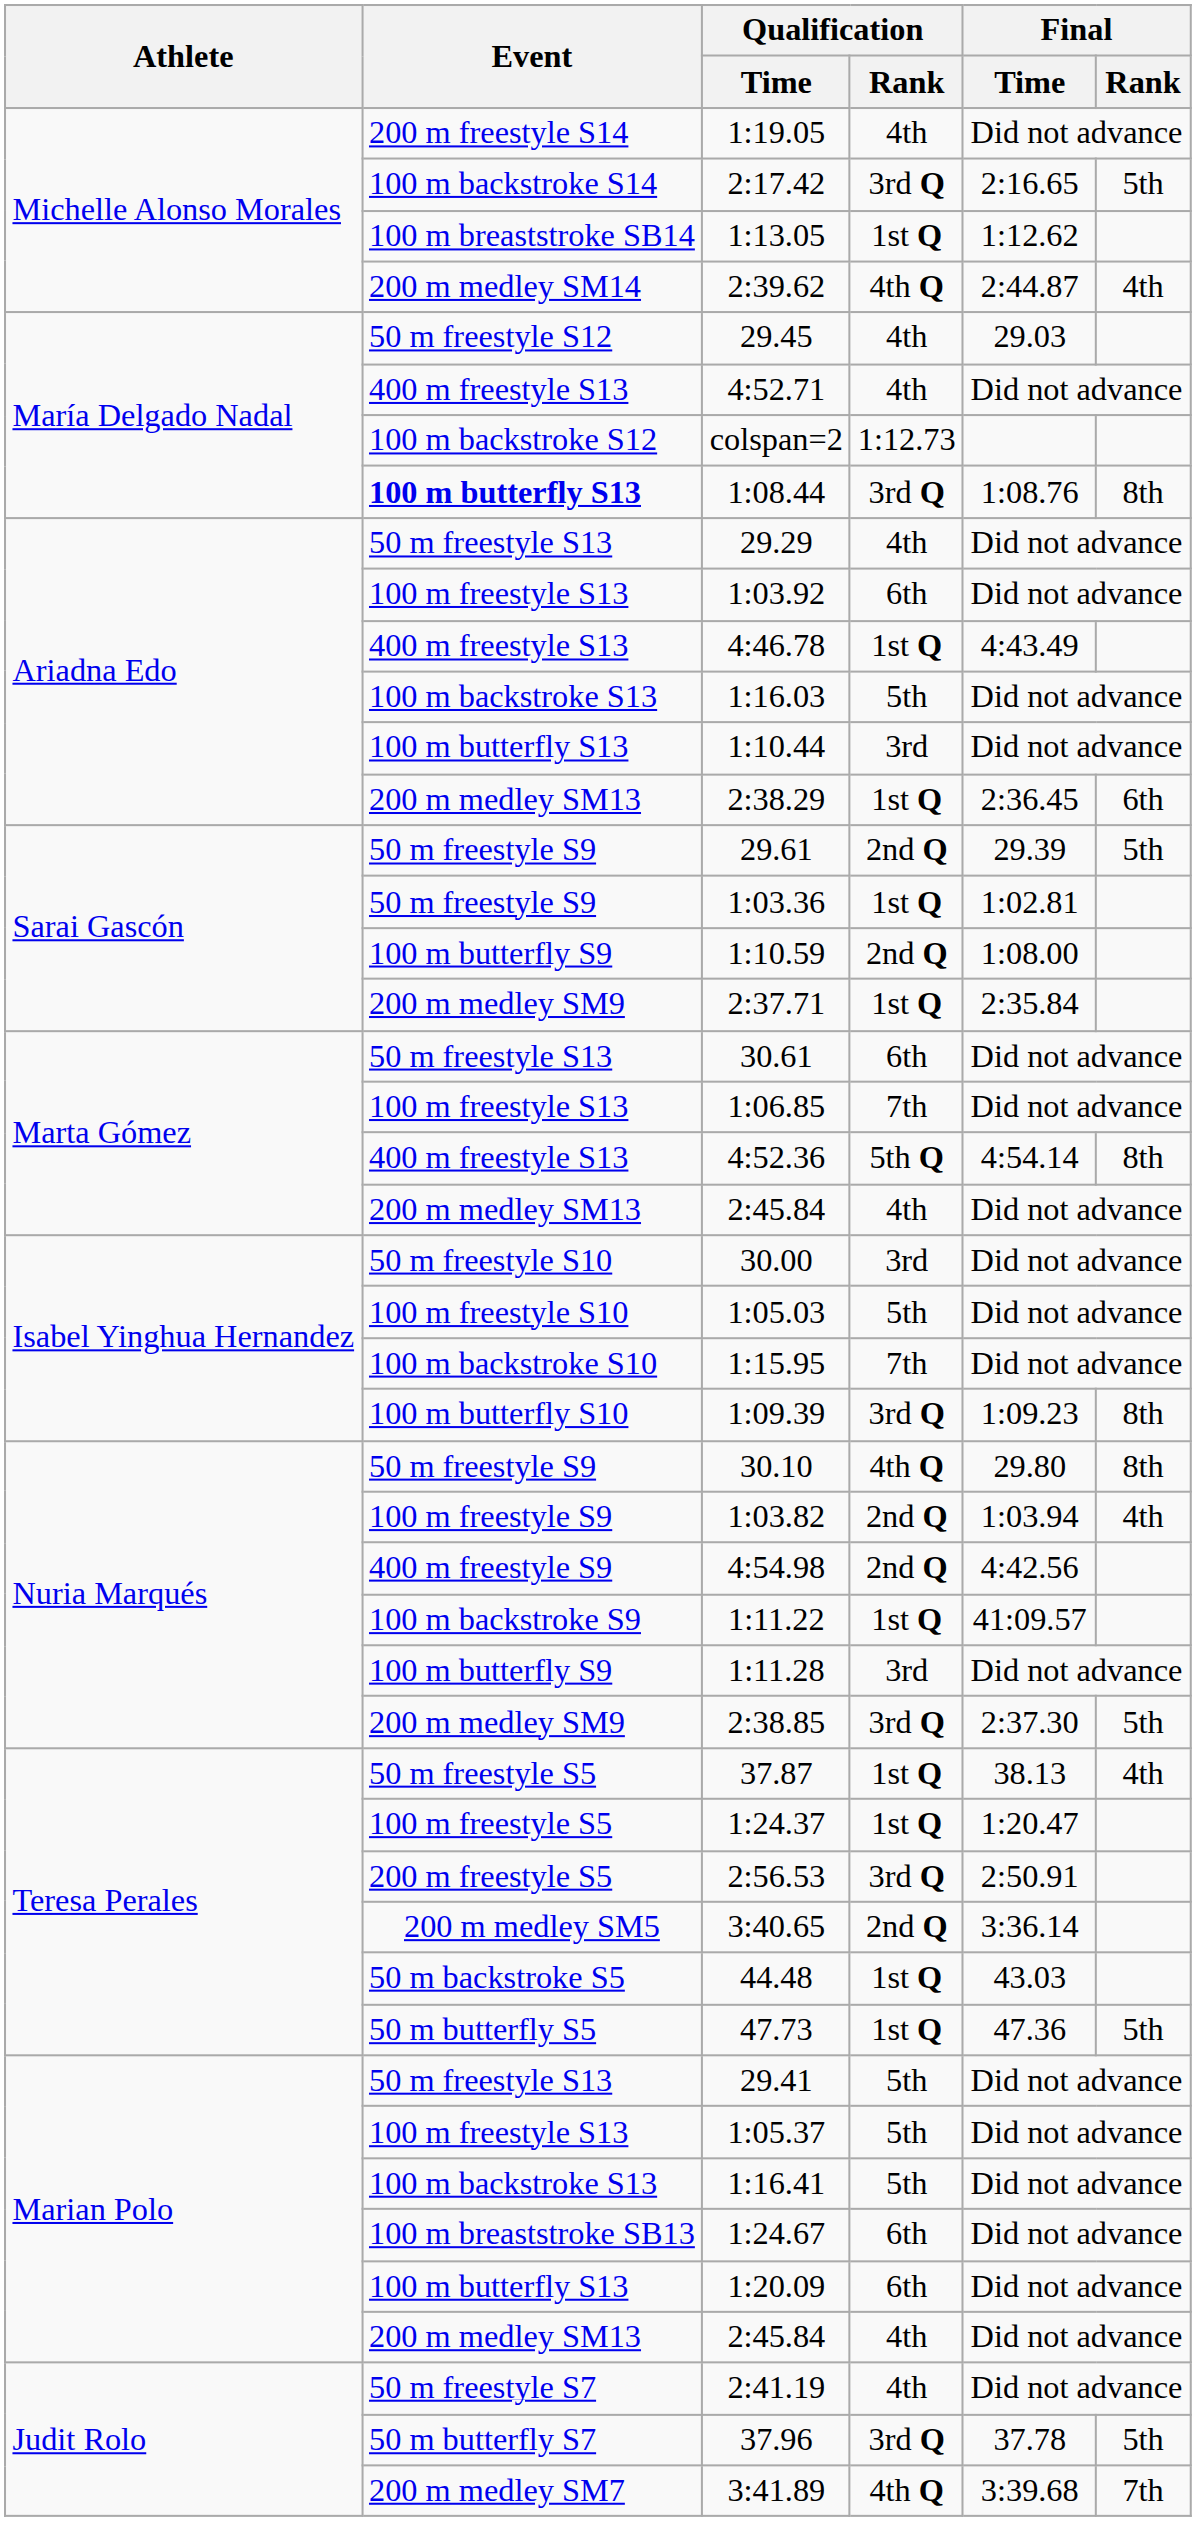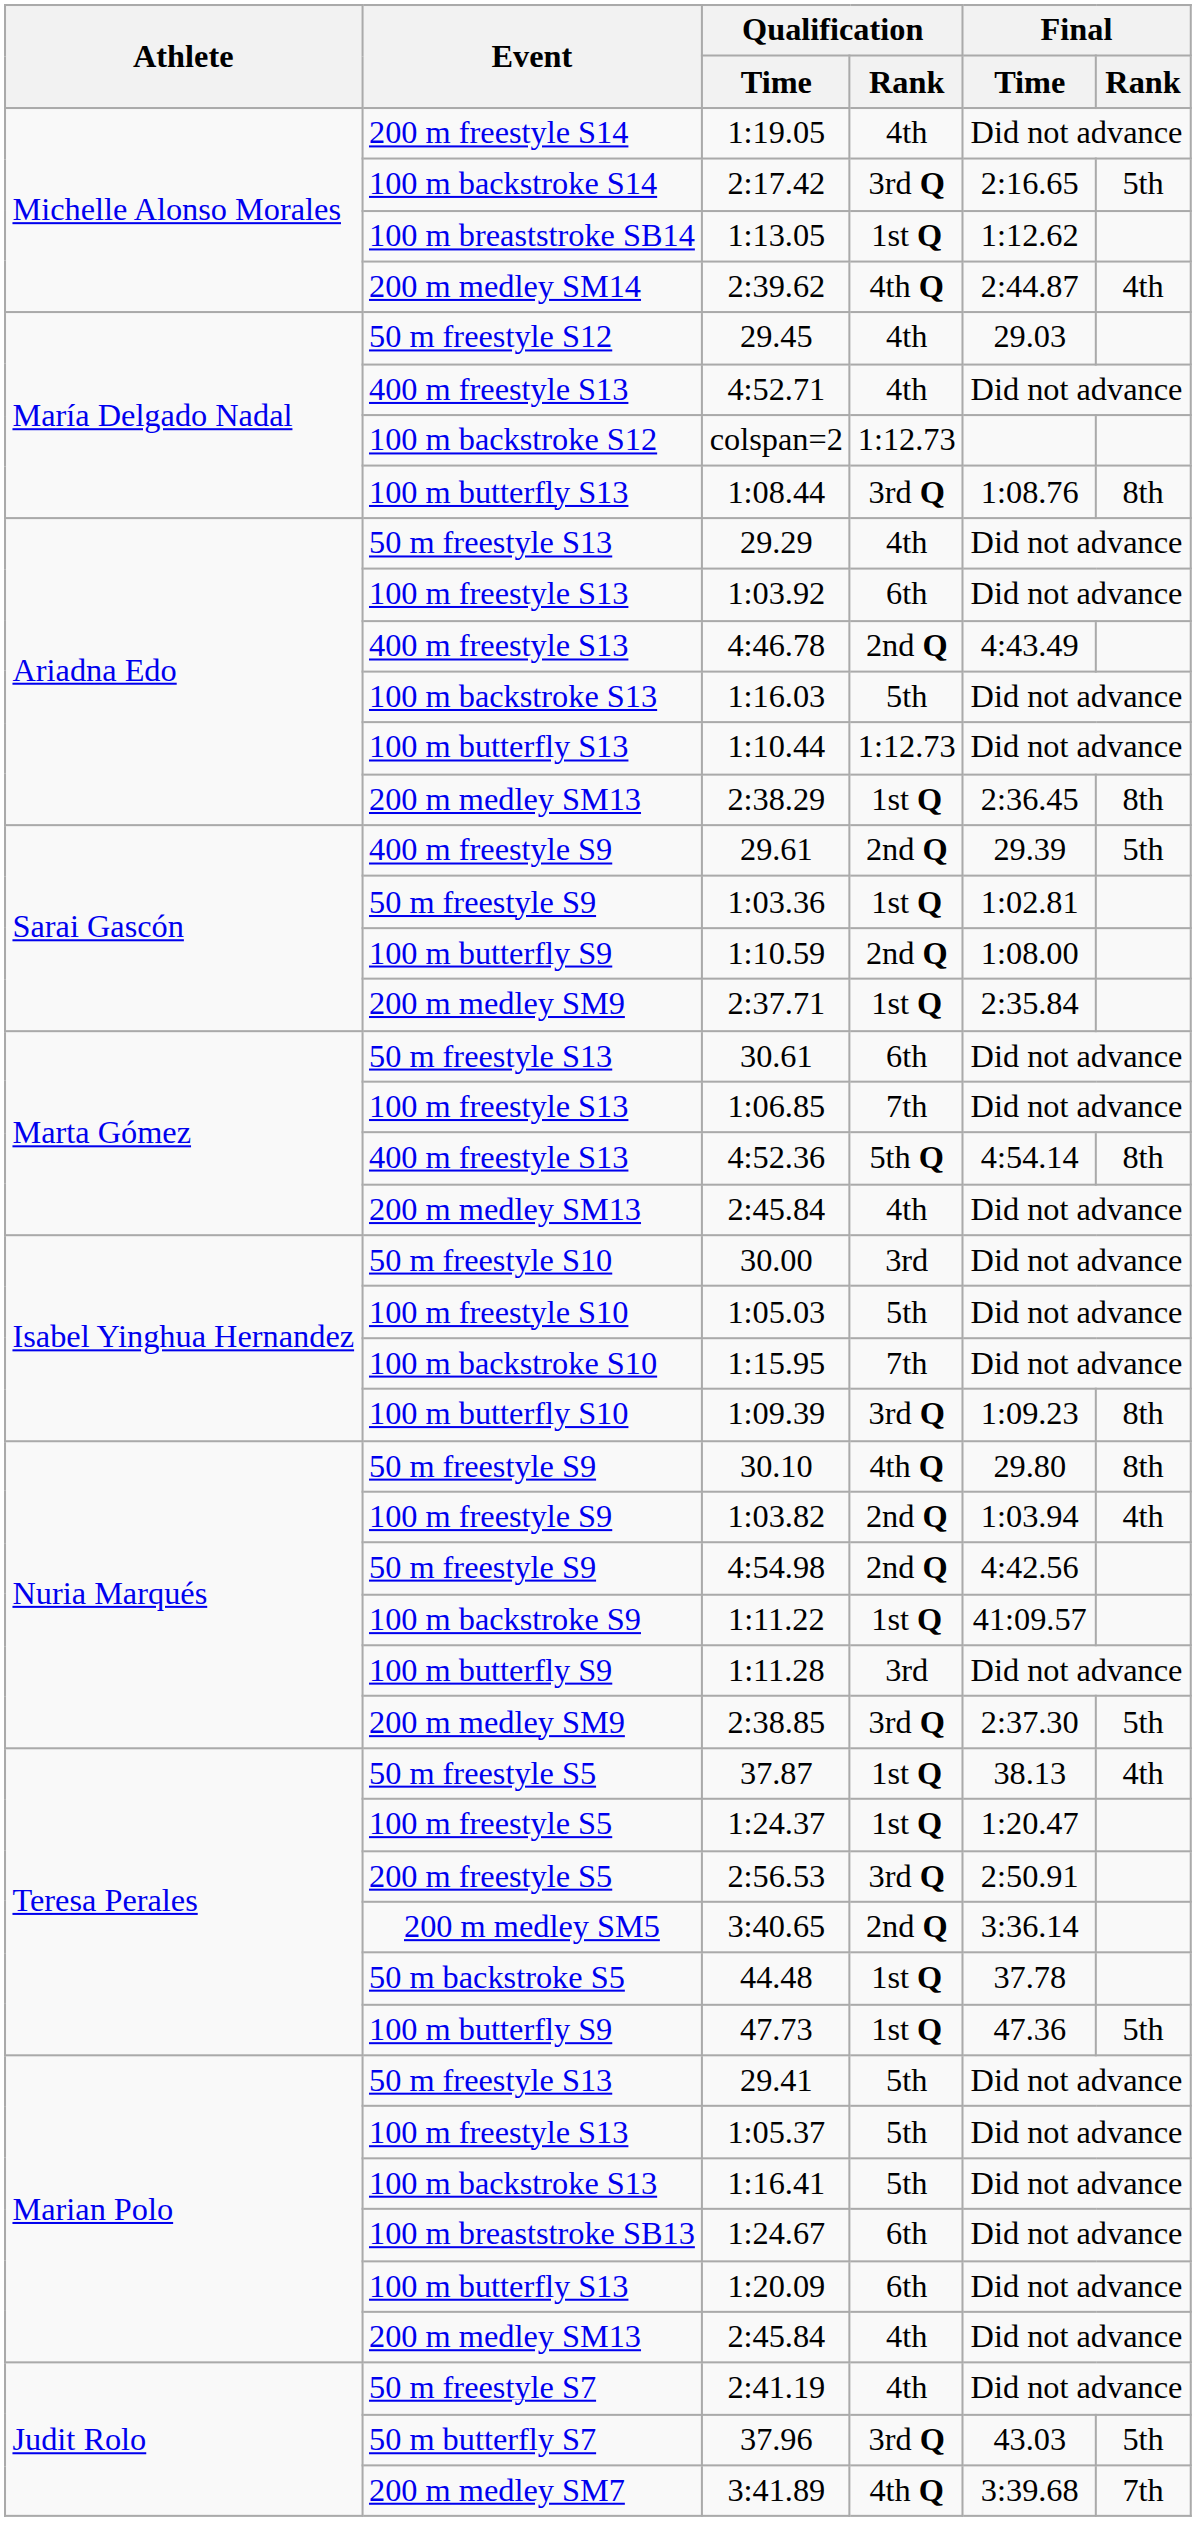(505, 491) bold -> (499, 491) normal
(907, 645) 1st Q -> (907, 645) 2nd Q
(907, 747) 3rd -> (907, 747) 1:12.73
(1143, 798) 6th -> (1143, 798) 8th
(483, 850) 50 m freestyle S9 -> (491, 850) 400 m freestyle S9
(491, 1567) 400 m freestyle S9 -> (483, 1567) 50 m freestyle S9
(1030, 1977) 43.03 -> (1030, 1977) 37.78
(483, 2029) 50 m butterfly S5 -> (491, 2029) 100 m butterfly S9
(1030, 2439) 37.78 -> (1030, 2439) 43.03
